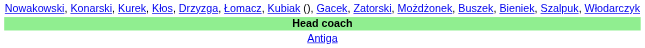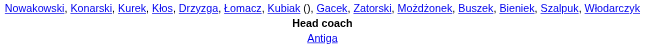(322, 23) lightgreen background -> (322, 23) no background
